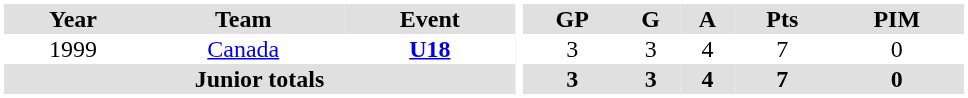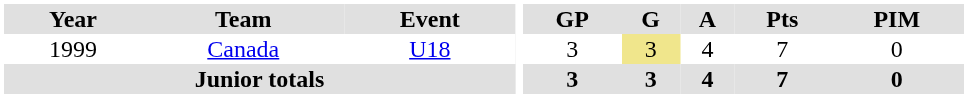(430, 48) bold -> (430, 48) normal
(651, 48) no background -> (651, 48) khaki background
